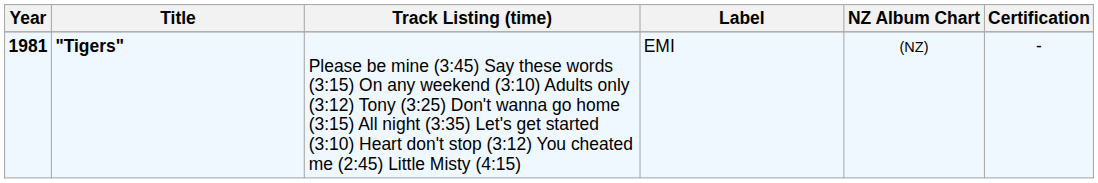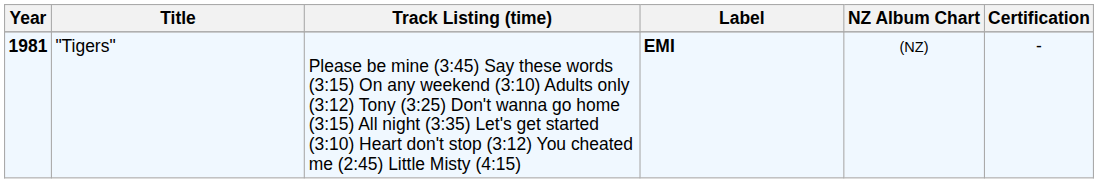(90, 45) bold -> (85, 45) normal
(659, 45) normal -> (659, 45) bold
